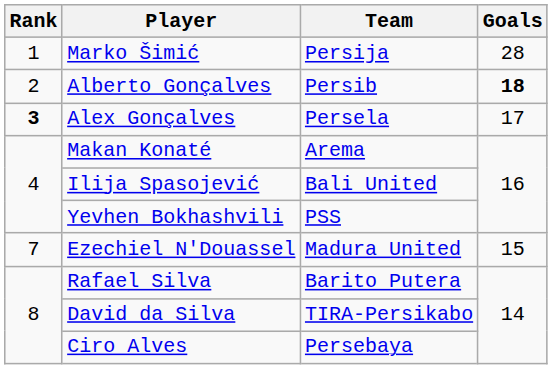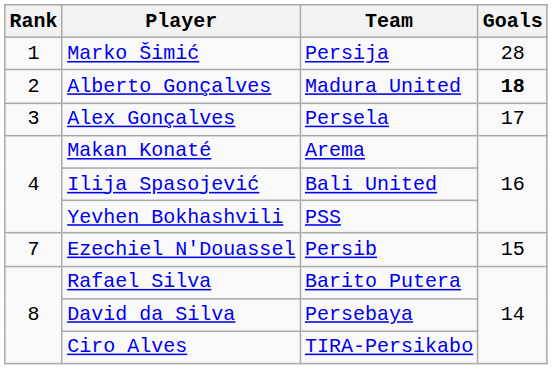(341, 86) Persib -> (383, 86) Madura United
(34, 119) bold -> (34, 119) normal
(383, 249) Madura United -> (341, 249) Persib
(389, 315) TIRA-Persikabo -> (359, 315) Persebaya
(359, 347) Persebaya -> (389, 347) TIRA-Persikabo
